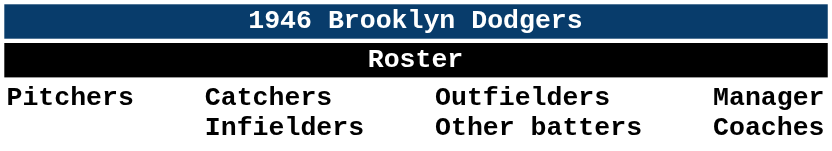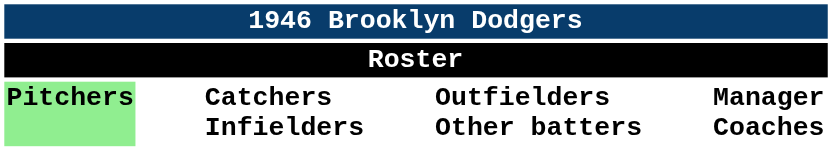(70, 99) no background -> (70, 99) lightgreen background
